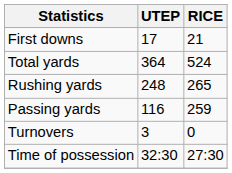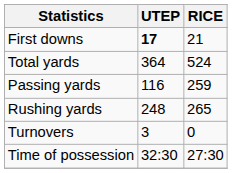(149, 39) normal -> (149, 39) bold
rows swapped: (55, 86) <-> (54, 109)
